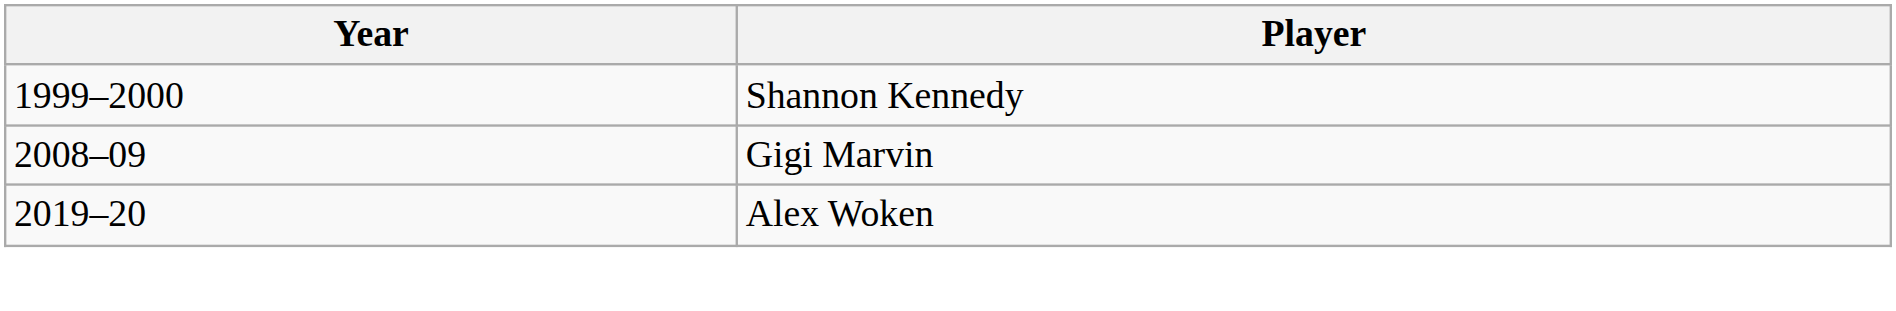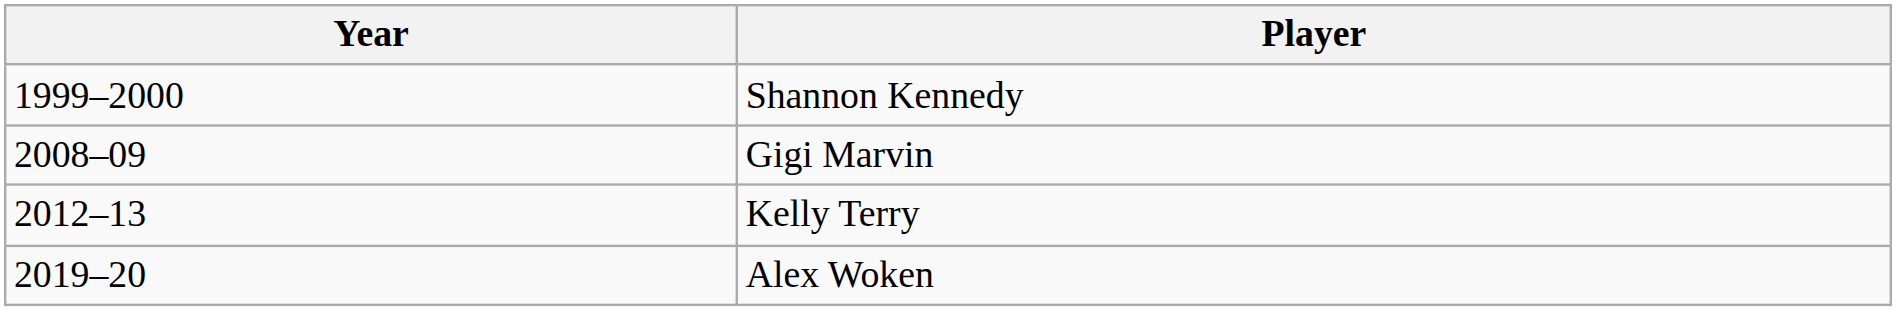+ row: (833, 214)
